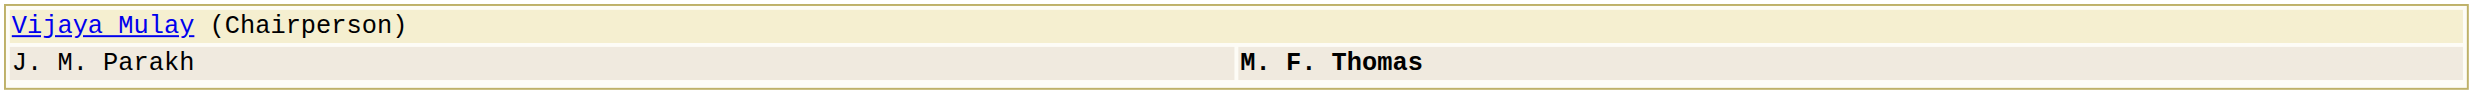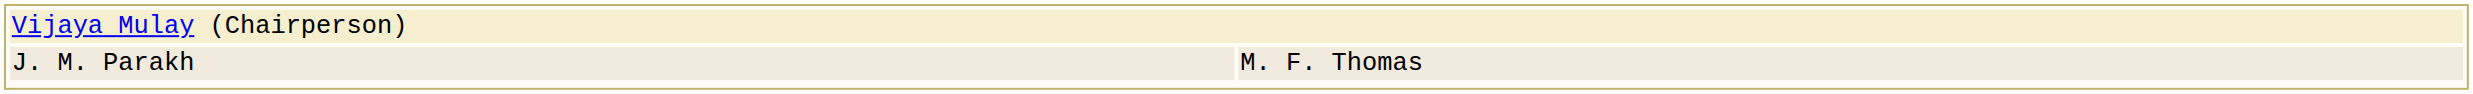(1332, 63) bold -> (1332, 63) normal
